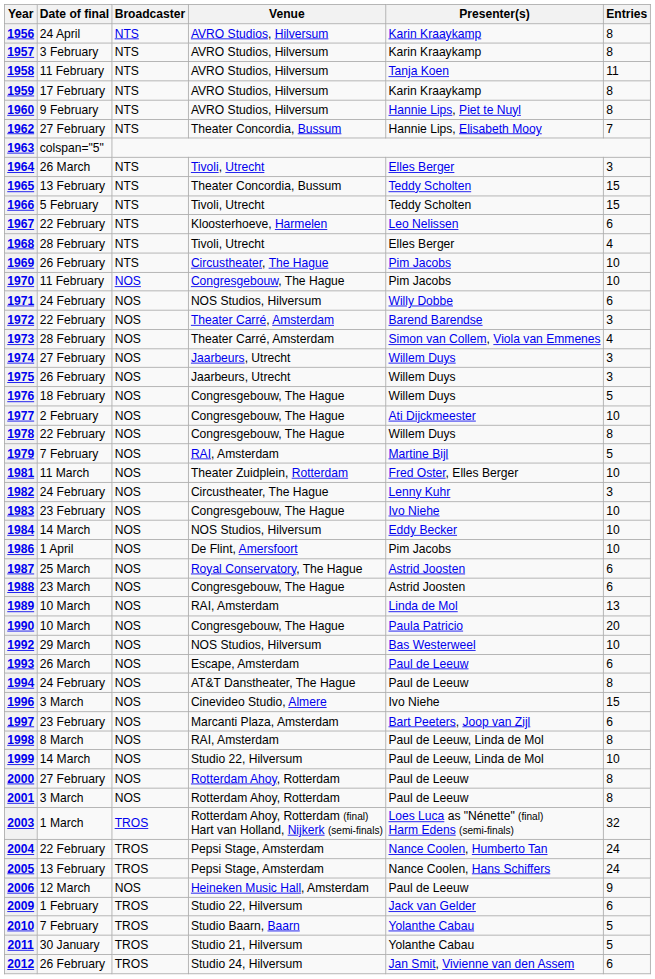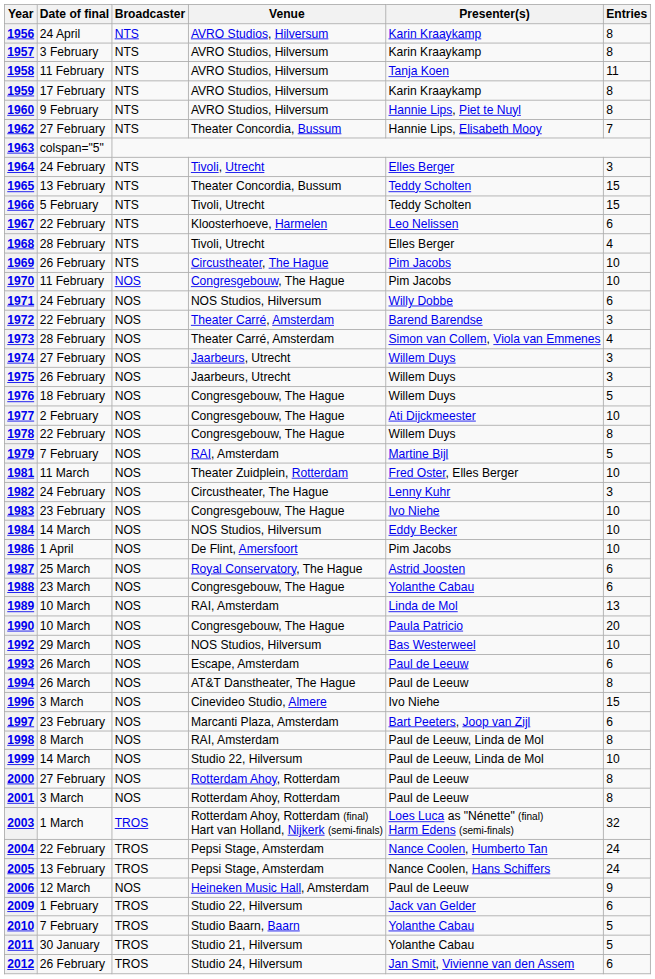(65, 167) 26 March -> (72, 167) 24 February
(427, 588) Astrid Joosten -> (431, 588) Yolanthe Cabau
(72, 683) 24 February -> (65, 683) 26 March
